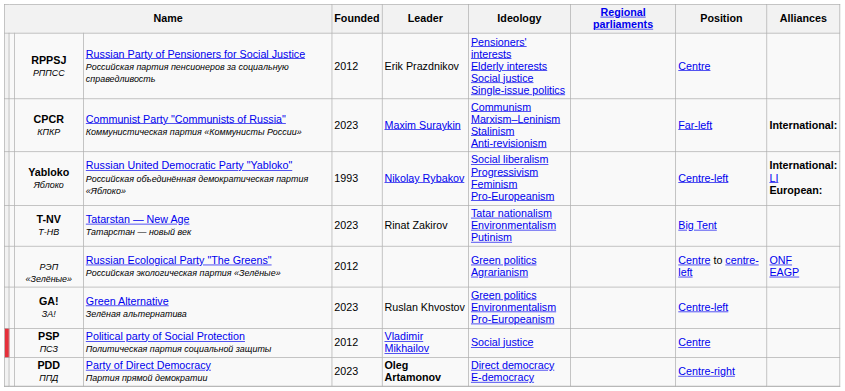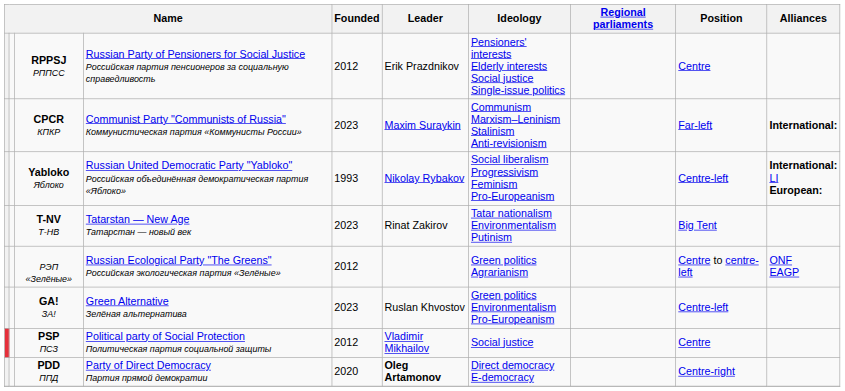(346, 372) 2023 -> (346, 372) 2020
